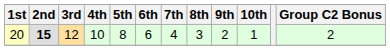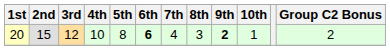(44, 35) bold -> (44, 35) normal
(148, 35) normal -> (148, 35) bold
(225, 35) normal -> (225, 35) bold
